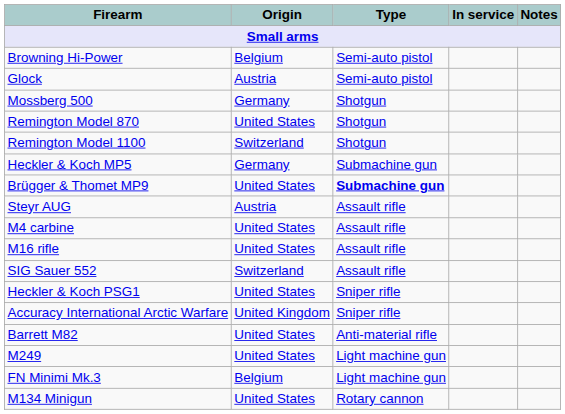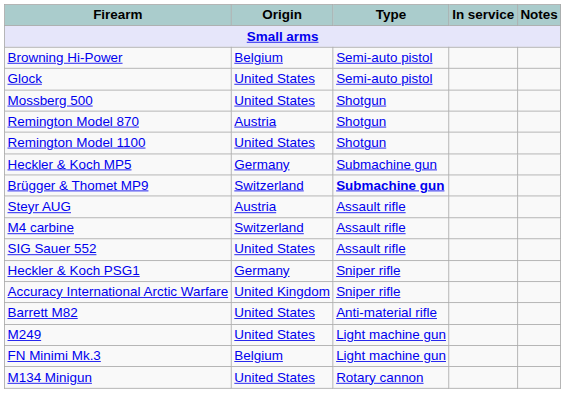(255, 79) Austria -> (275, 79) United States
(262, 100) Germany -> (275, 100) United States
(275, 121) United States -> (255, 121) Austria
(269, 143) Switzerland -> (275, 143) United States
(275, 185) United States -> (269, 185) Switzerland
(275, 228) United States -> (269, 228) Switzerland
- row: (33, 249)
(269, 270) Switzerland -> (275, 249) United States
(275, 292) United States -> (262, 270) Germany
